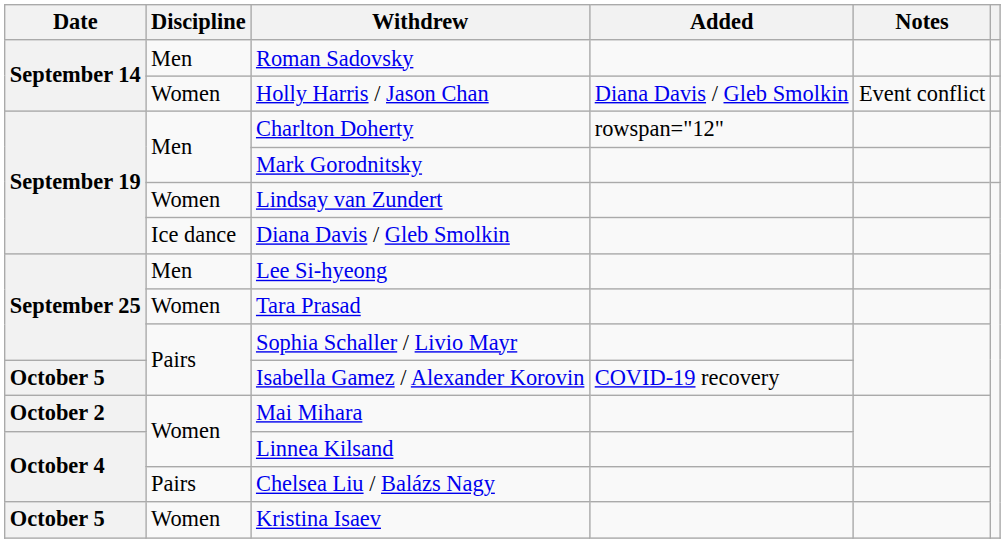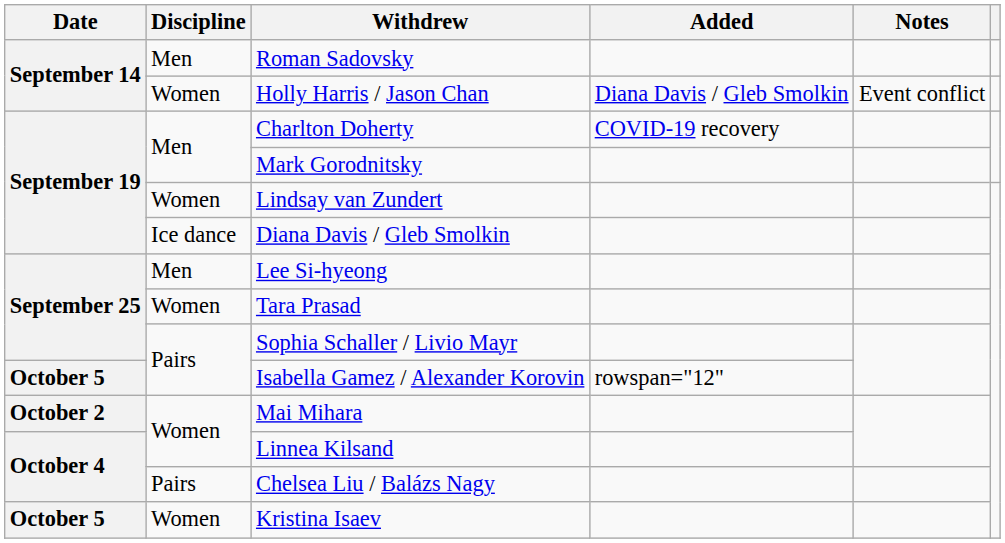(659, 128) rowspan="12" -> (687, 128) COVID-19 recovery
(687, 377) COVID-19 recovery -> (659, 377) rowspan="12"
